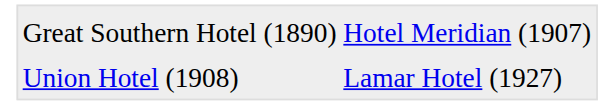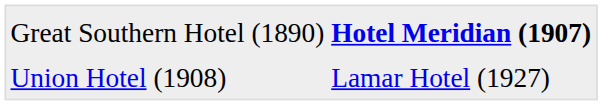(467, 33) normal -> (461, 33) bold
